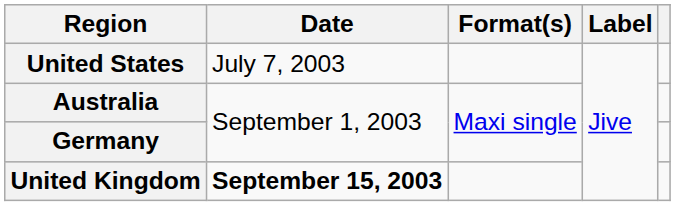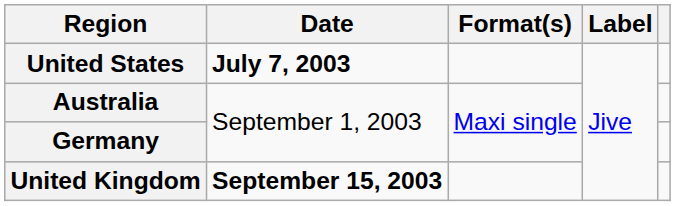(279, 63) normal -> (281, 63) bold
